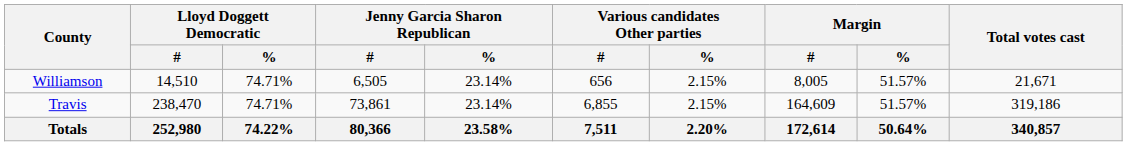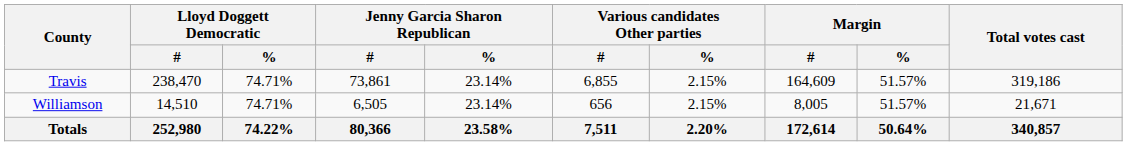rows swapped: (68, 104) <-> (68, 81)
